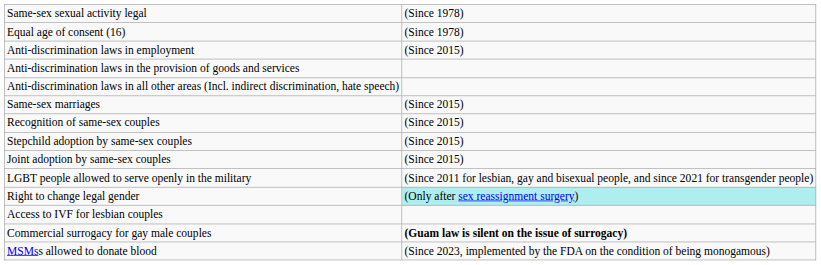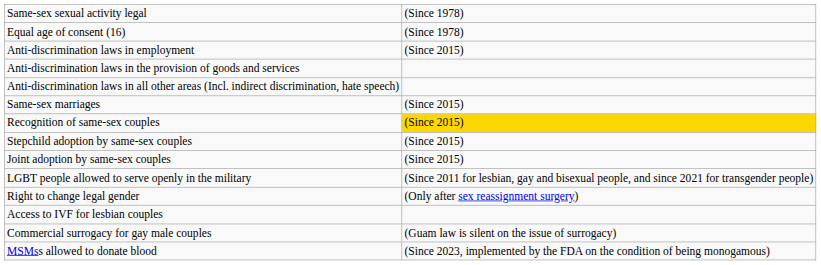(434, 123) no background -> (434, 123) gold background
(491, 196) paleturquoise background -> (491, 196) no background
(516, 232) bold -> (510, 232) normal
